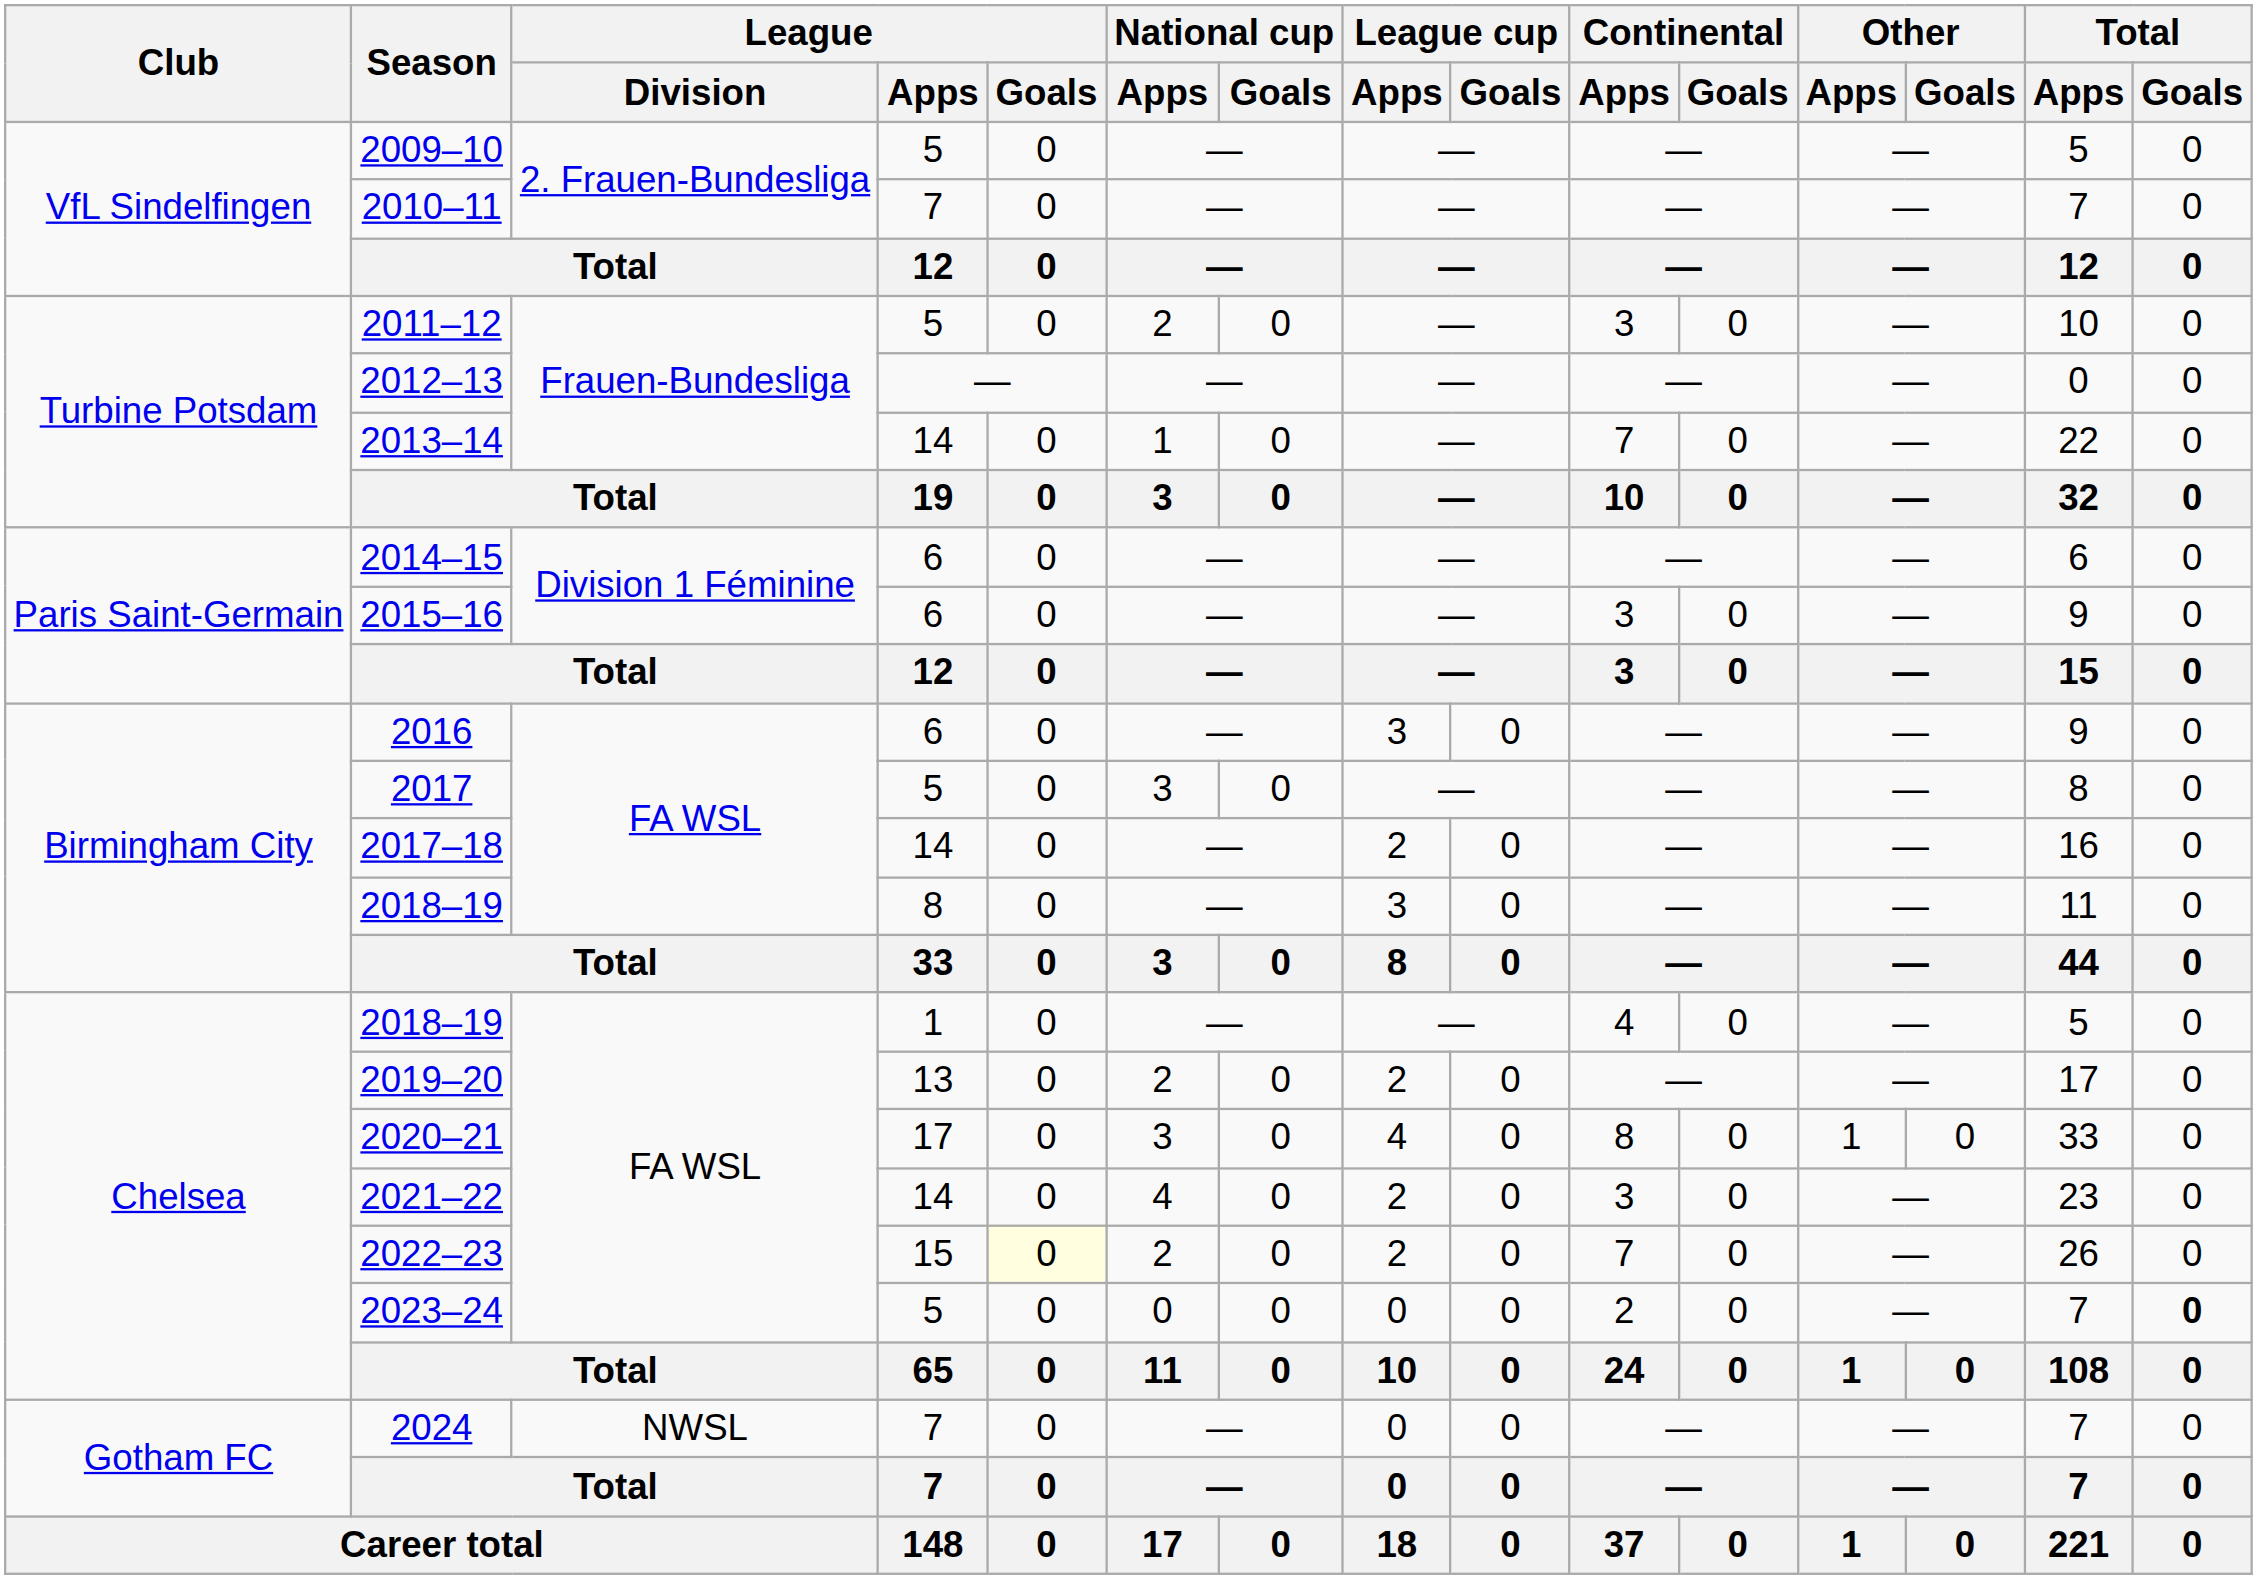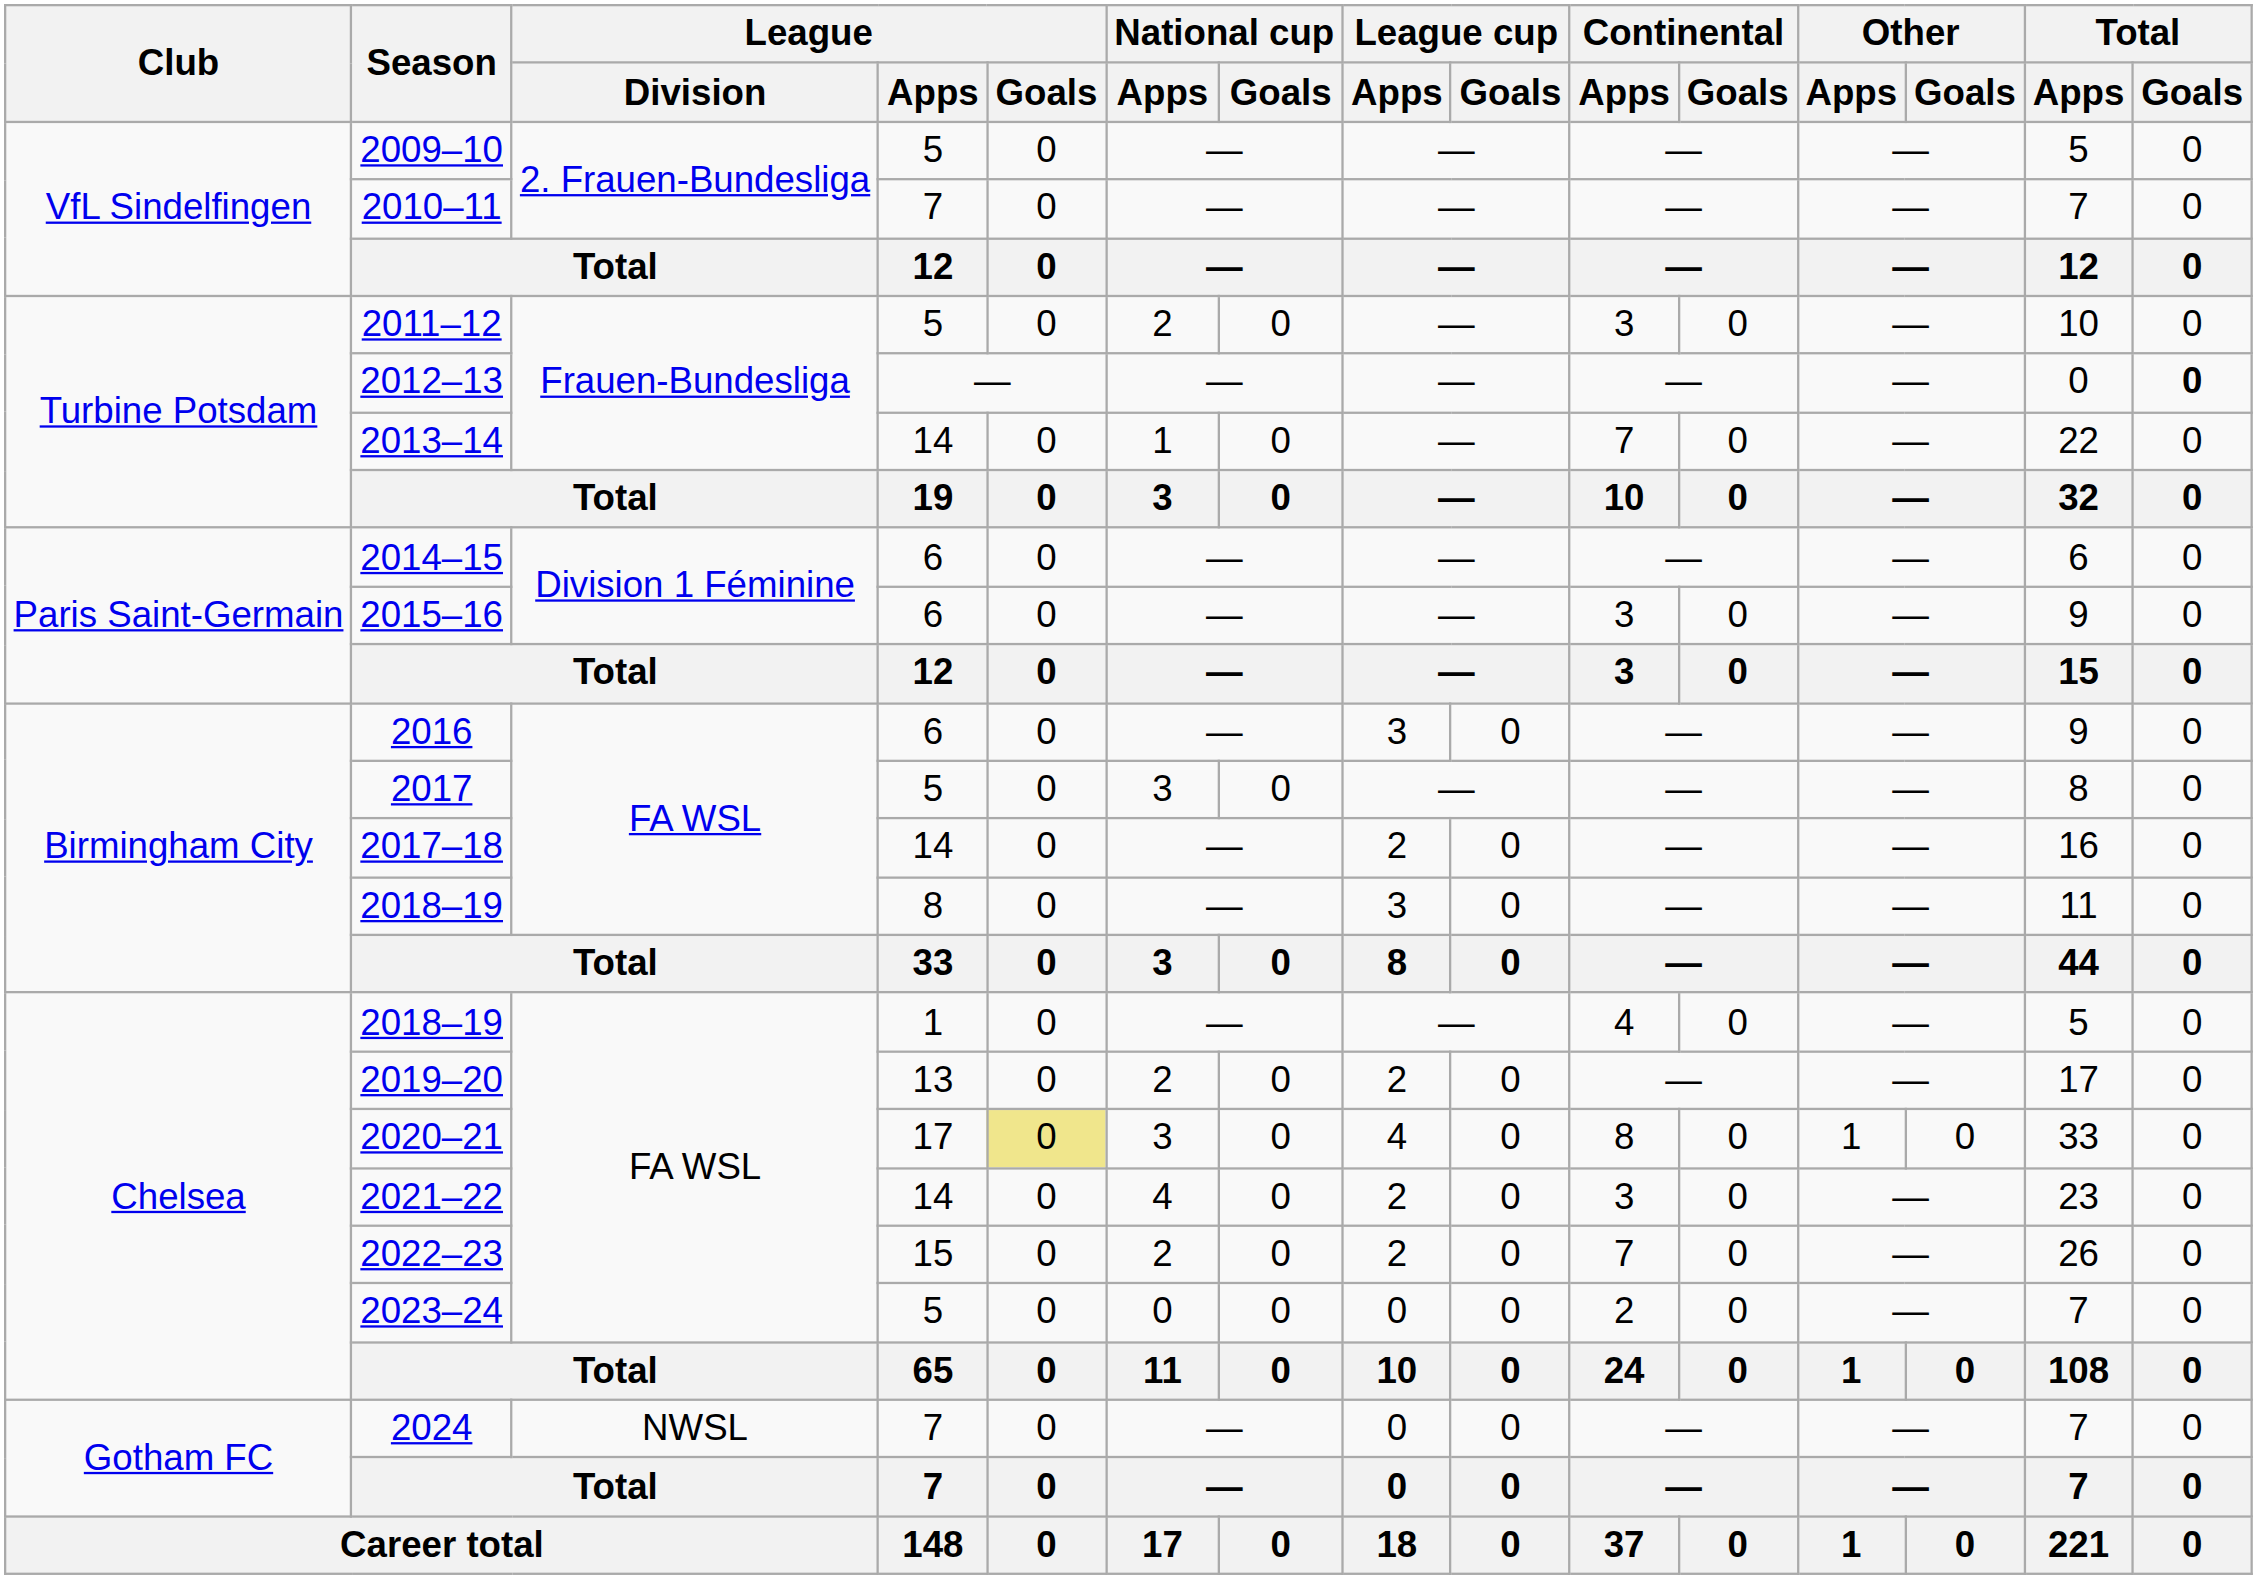(2192, 382) normal -> (2192, 382) bold
(1047, 1137) no background -> (1047, 1137) khaki background
(1047, 1253) lightyellow background -> (1047, 1253) no background
(2192, 1311) bold -> (2192, 1311) normal
